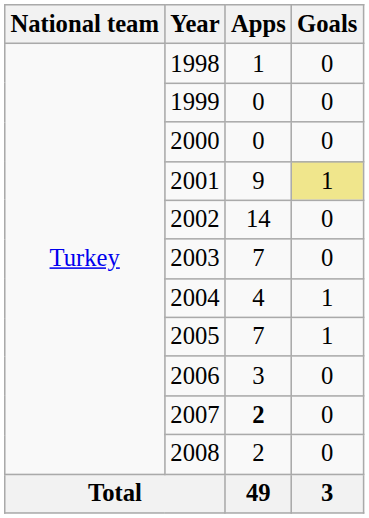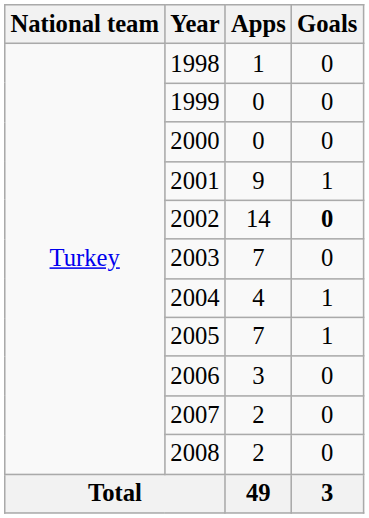(327, 180) khaki background -> (327, 180) no background
(327, 219) normal -> (327, 219) bold
(258, 414) bold -> (258, 414) normal
